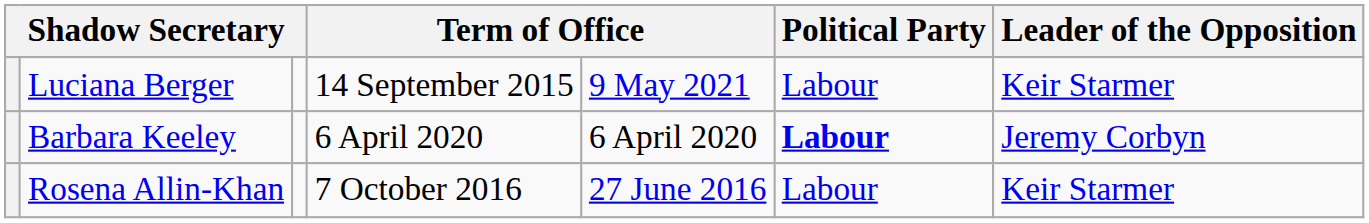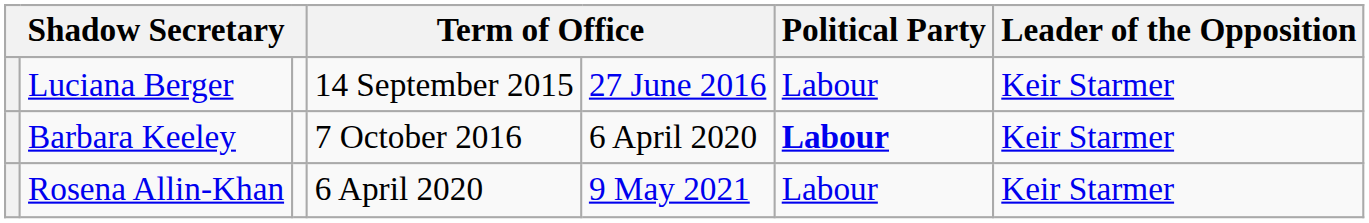(669, 83) 9 May 2021 -> (678, 83) 27 June 2016
(399, 136) 6 April 2020 -> (418, 136) 7 October 2016
(1103, 136) Jeremy Corbyn -> (1088, 136) Keir Starmer
(418, 189) 7 October 2016 -> (399, 189) 6 April 2020
(678, 189) 27 June 2016 -> (669, 189) 9 May 2021
